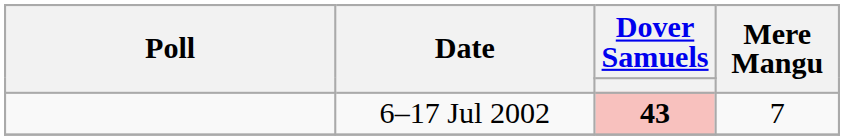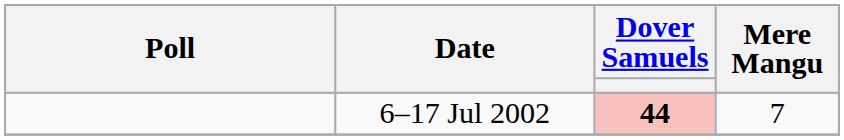(655, 114) 43 -> (655, 114) 44
